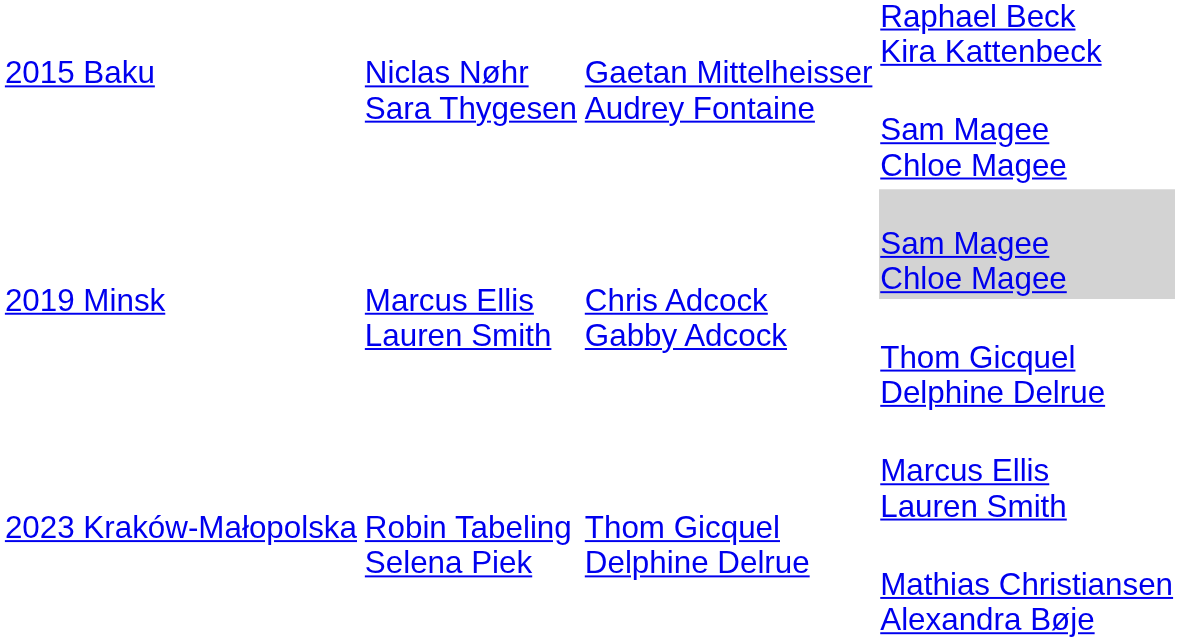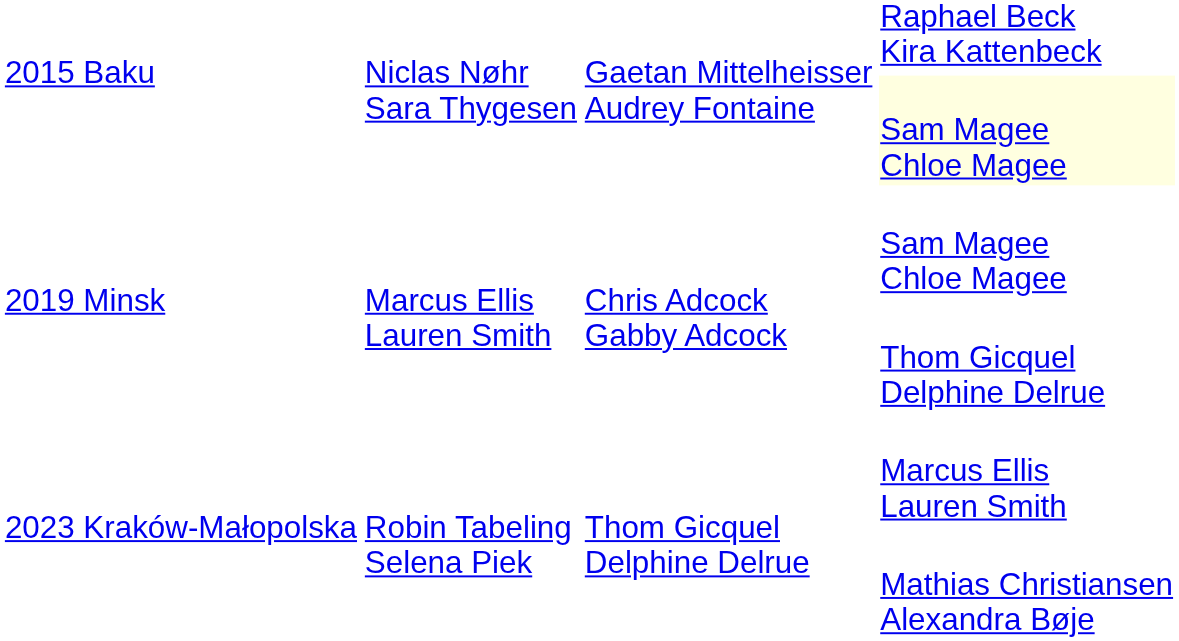(974, 147) no background -> (974, 147) lightyellow background
(974, 261) lightgrey background -> (974, 261) no background
